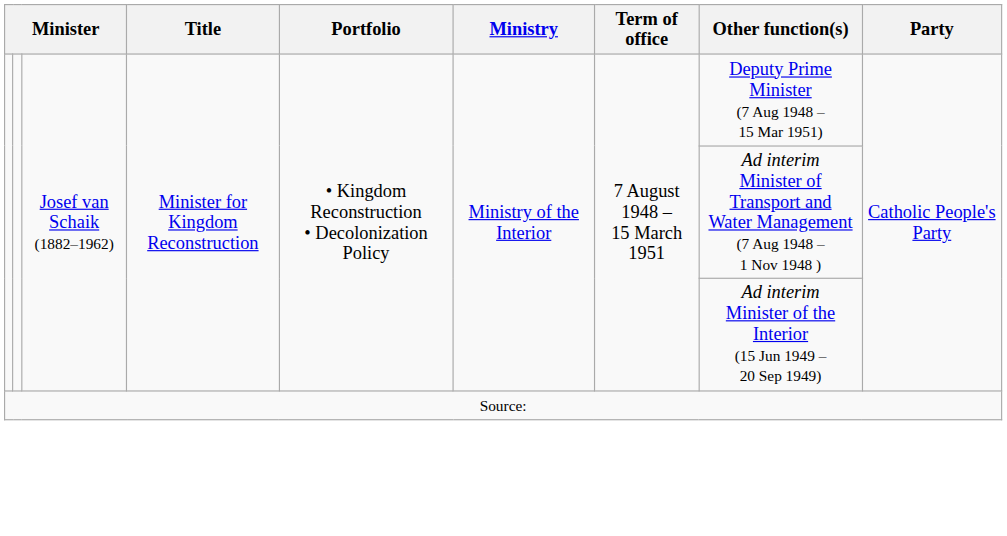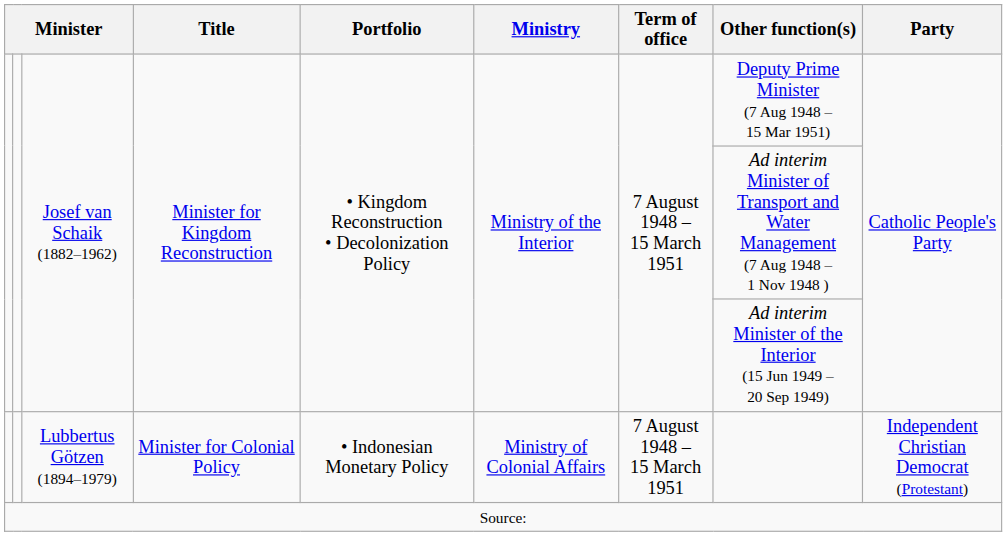+ row: (77, 456)
